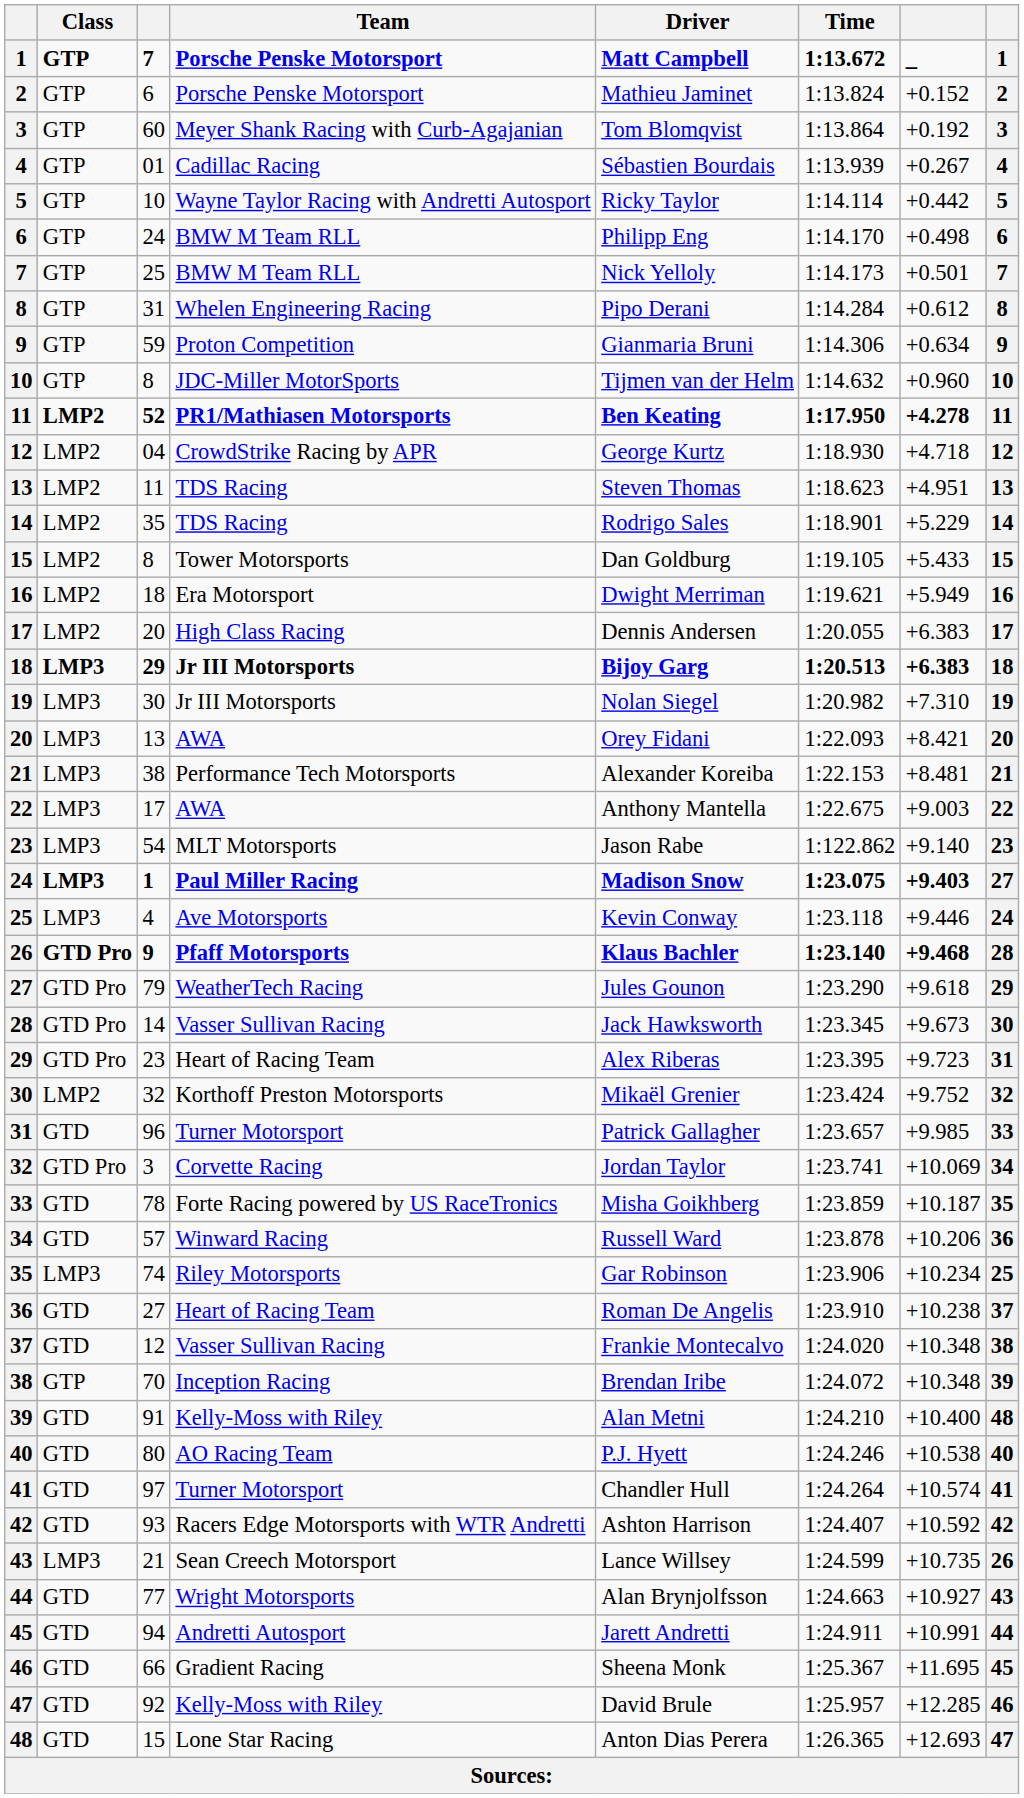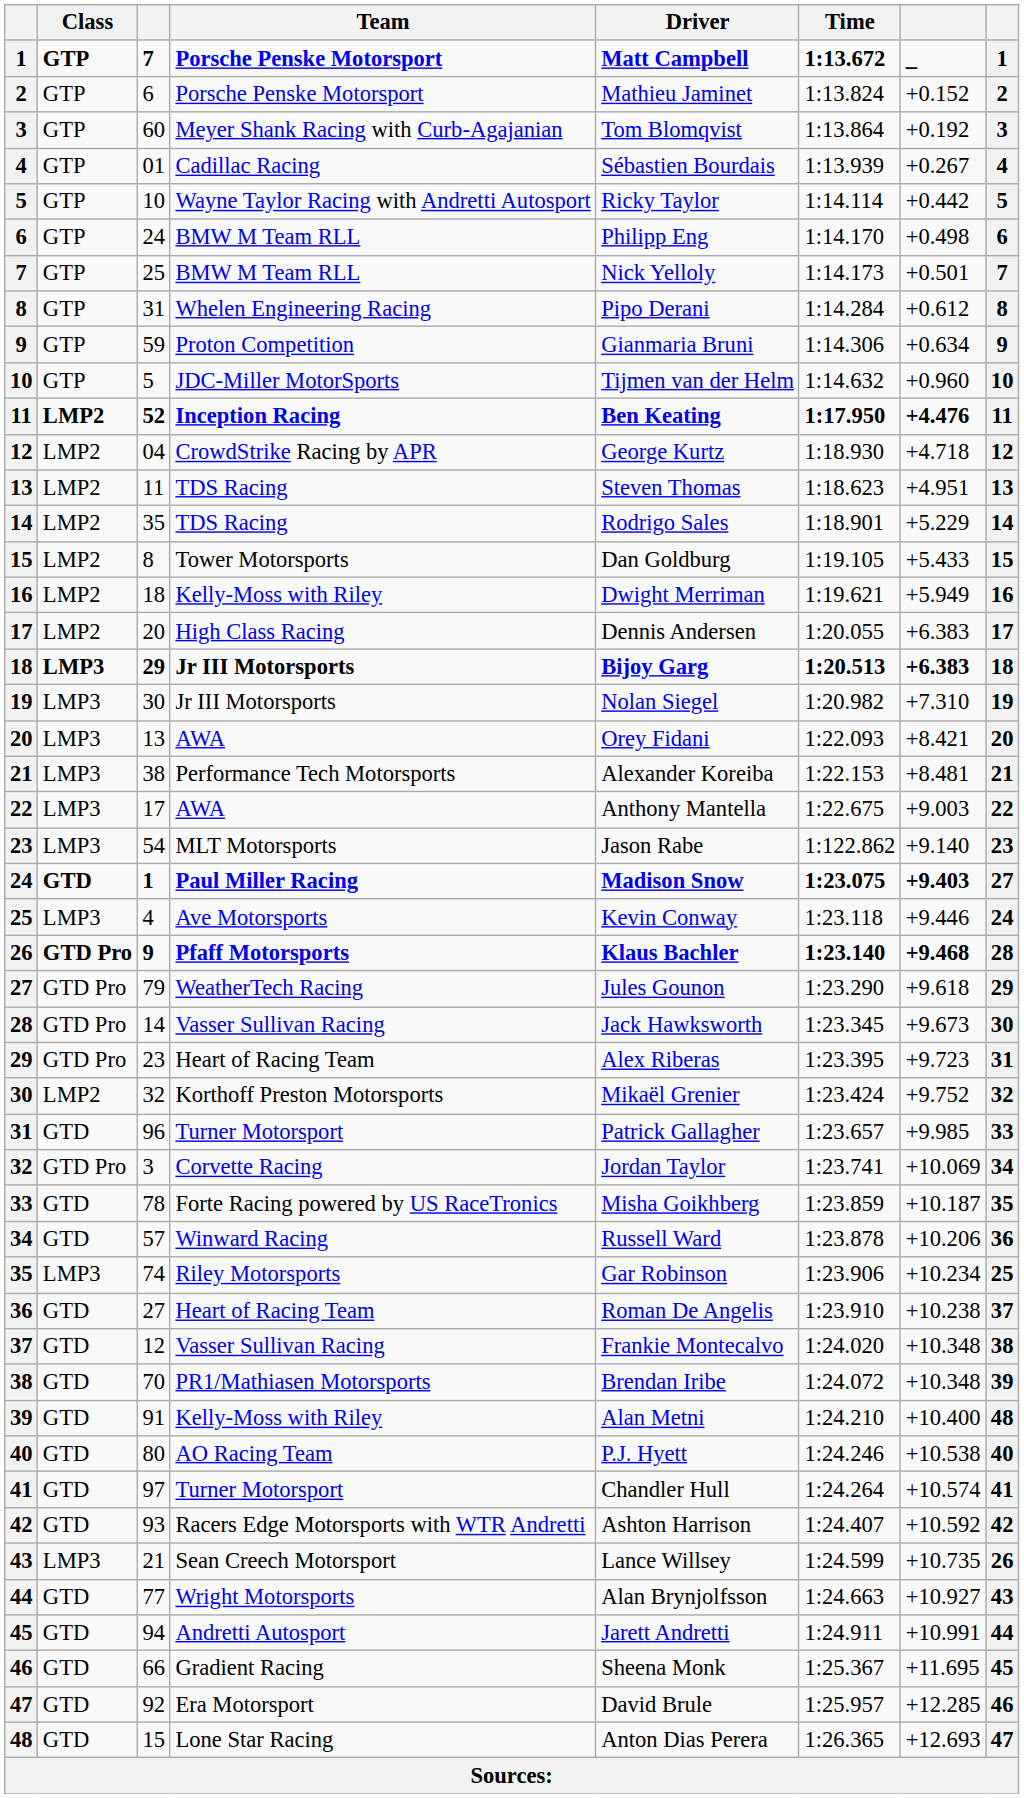(148, 380) 8 -> (148, 380) 5
(313, 415) PR1/Mathiasen Motorsports -> (258, 415) Inception Racing
(937, 415) +4.278 -> (937, 415) +4.476
(245, 594) Era Motorsport -> (279, 594) Kelly-Moss with Riley
(74, 881) LMP3 -> (67, 881) GTD
(64, 1381) GTP -> (66, 1381) GTD
(253, 1381) Inception Racing -> (303, 1381) PR1/Mathiasen Motorsports
(279, 1703) Kelly-Moss with Riley -> (245, 1703) Era Motorsport
